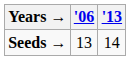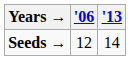(84, 42) 13 -> (84, 42) 12
